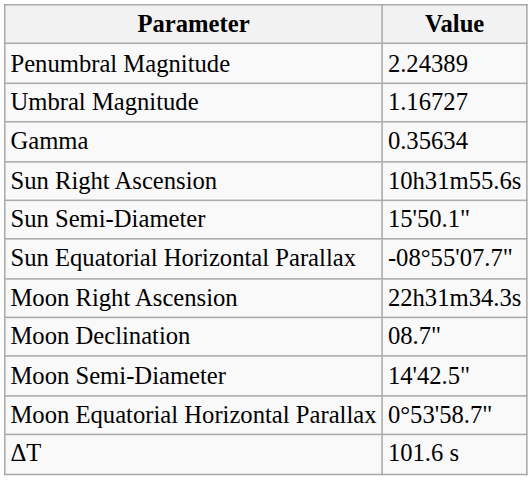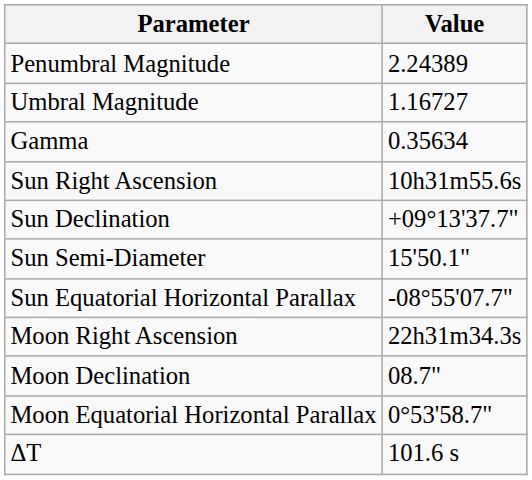+ row: (90, 219)
- row: (118, 375)
